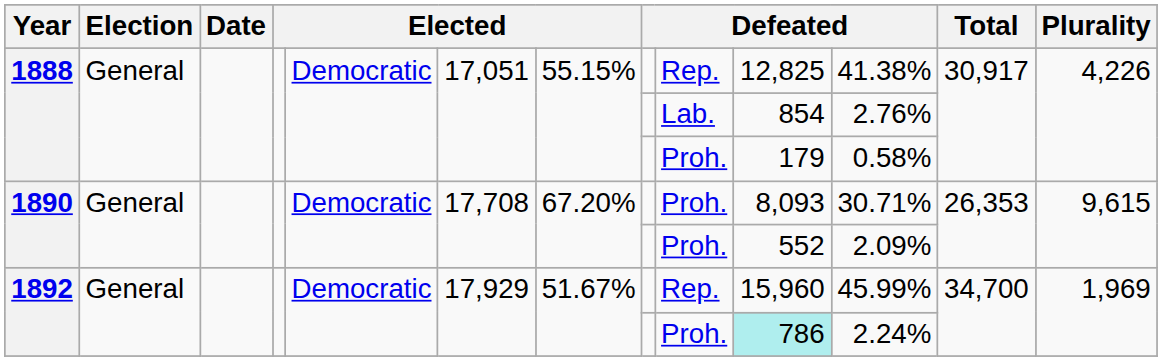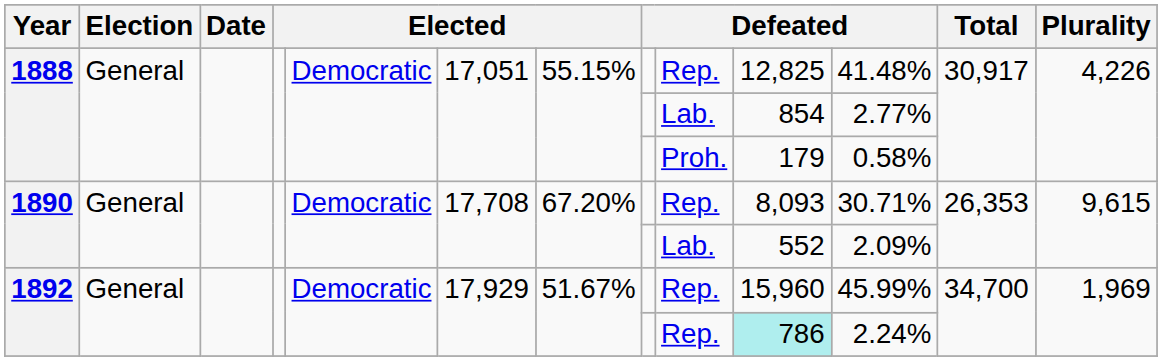(884, 70) 41.38% -> (884, 70) 41.48%
(892, 114) 2.76% -> (892, 114) 2.77%
(694, 202) Proh. -> (690, 202) Rep.
(694, 245) Proh. -> (688, 245) Lab.
(694, 333) Proh. -> (690, 333) Rep.
